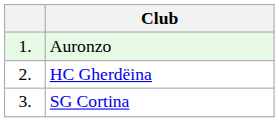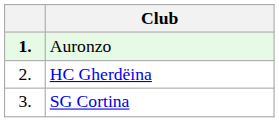(25, 46) normal -> (25, 46) bold
